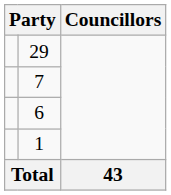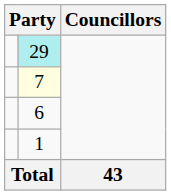(39, 50) no background -> (39, 50) paleturquoise background
(39, 81) no background -> (39, 81) lightyellow background
